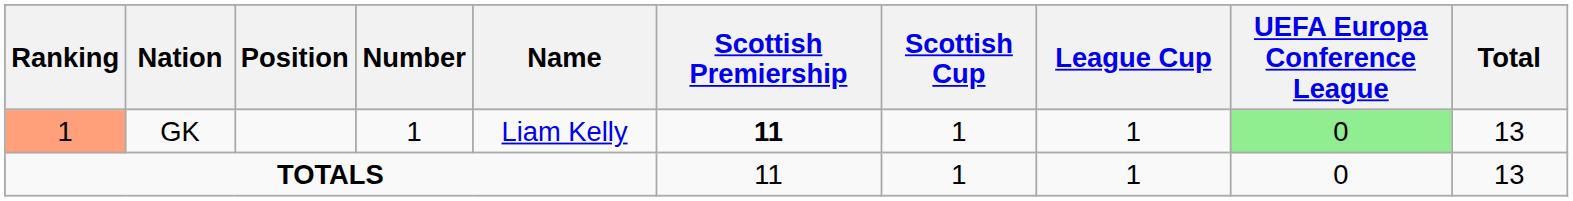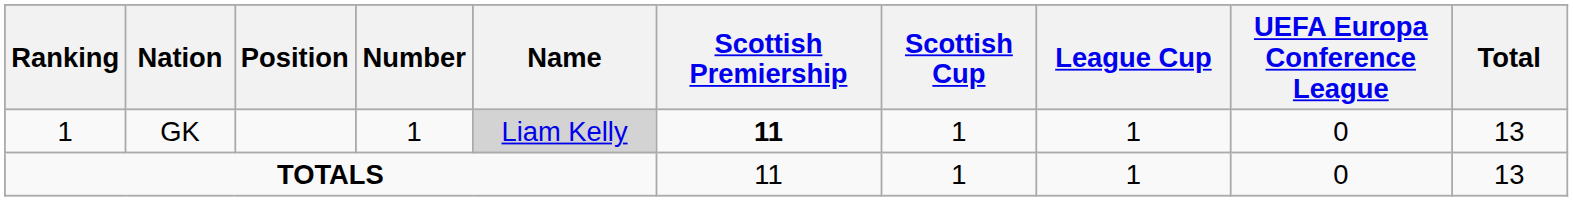(65, 131) lightsalmon background -> (65, 131) no background
(565, 131) no background -> (565, 131) lightgrey background
(1341, 131) lightgreen background -> (1341, 131) no background
